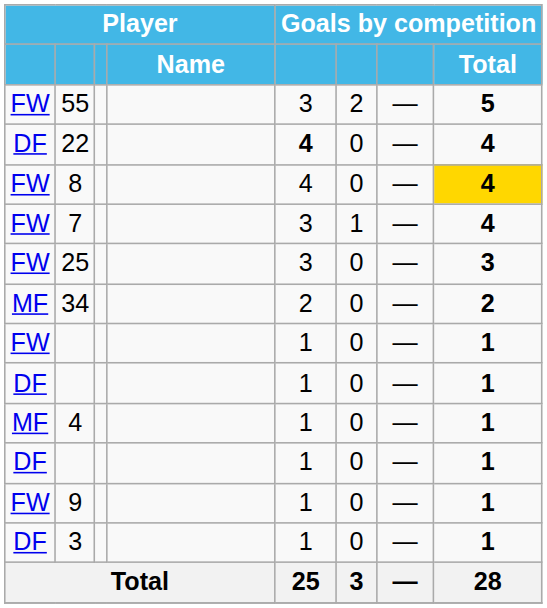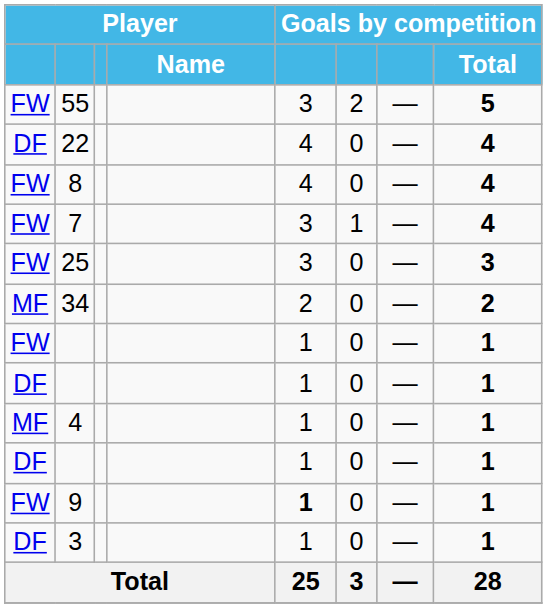(306, 143) bold -> (306, 143) normal
(488, 183) gold background -> (488, 183) no background
(306, 502) normal -> (306, 502) bold
